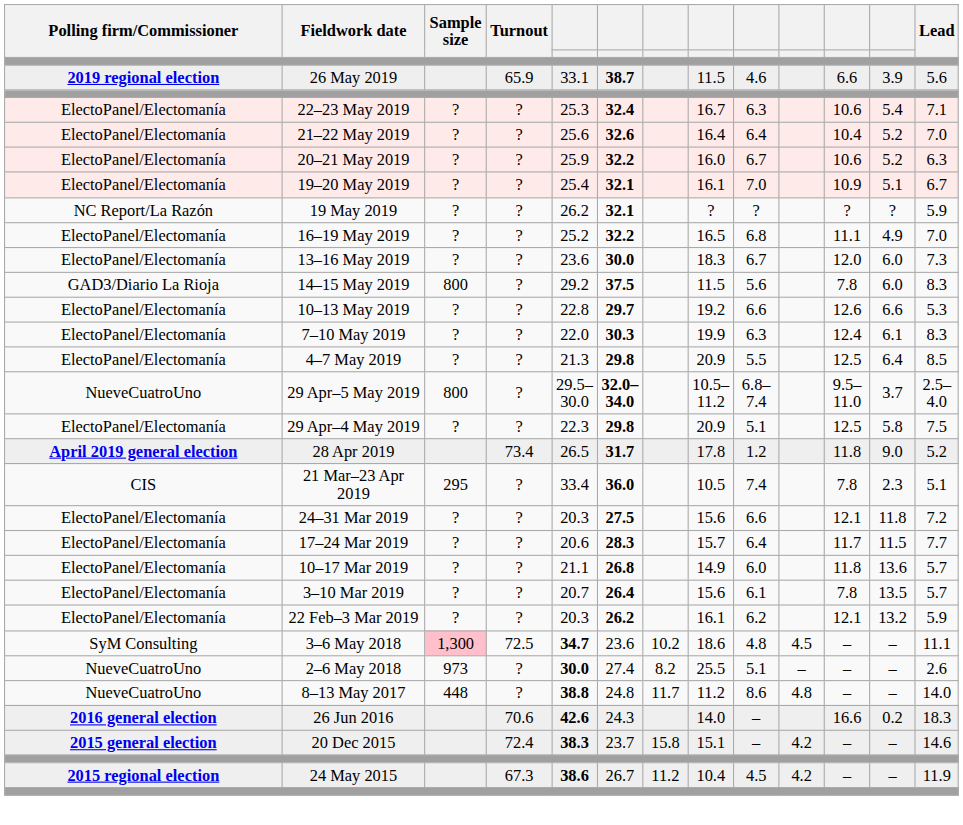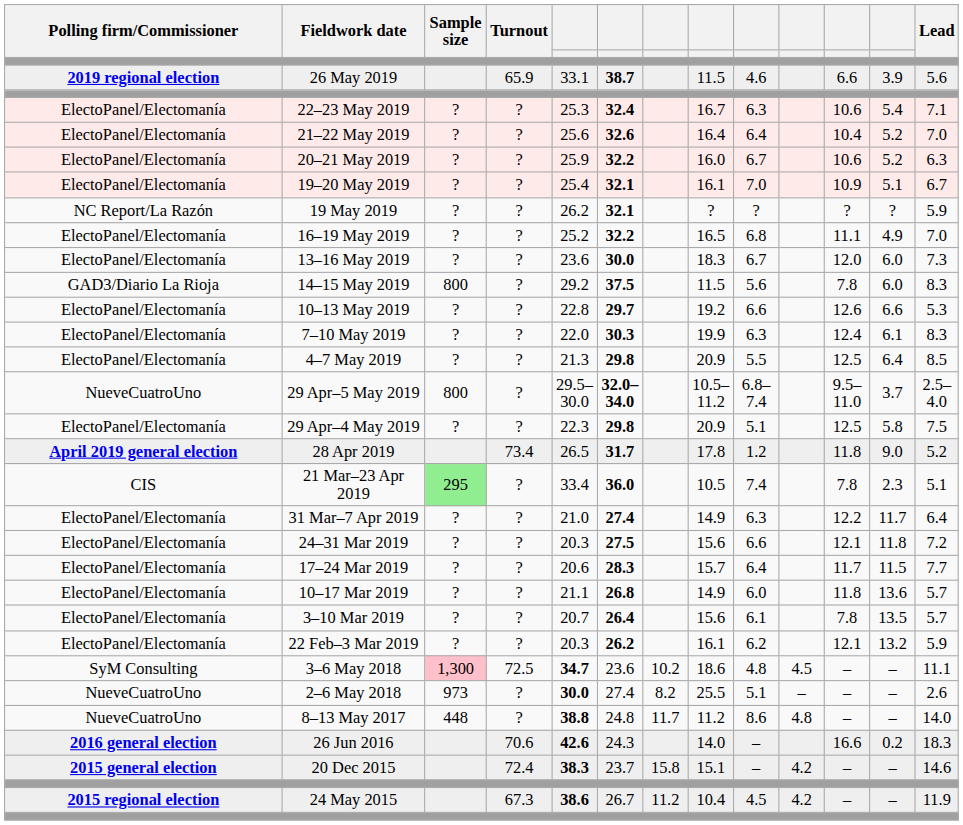(456, 484) no background -> (456, 484) lightgreen background
+ row: (143, 518)
